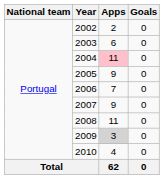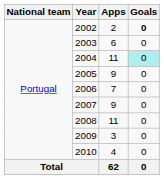(144, 27) normal -> (144, 27) bold
(113, 58) pink background -> (113, 58) no background
(144, 58) no background -> (144, 58) paleturquoise background
(113, 136) lightgrey background -> (113, 136) no background
